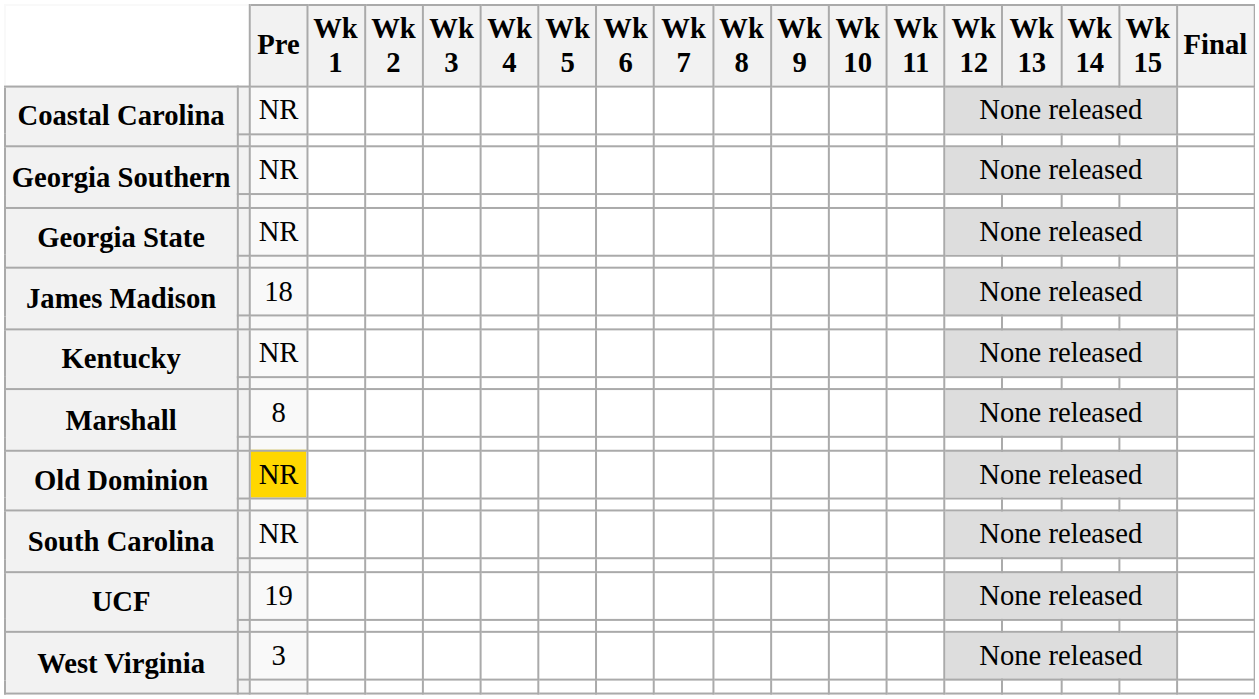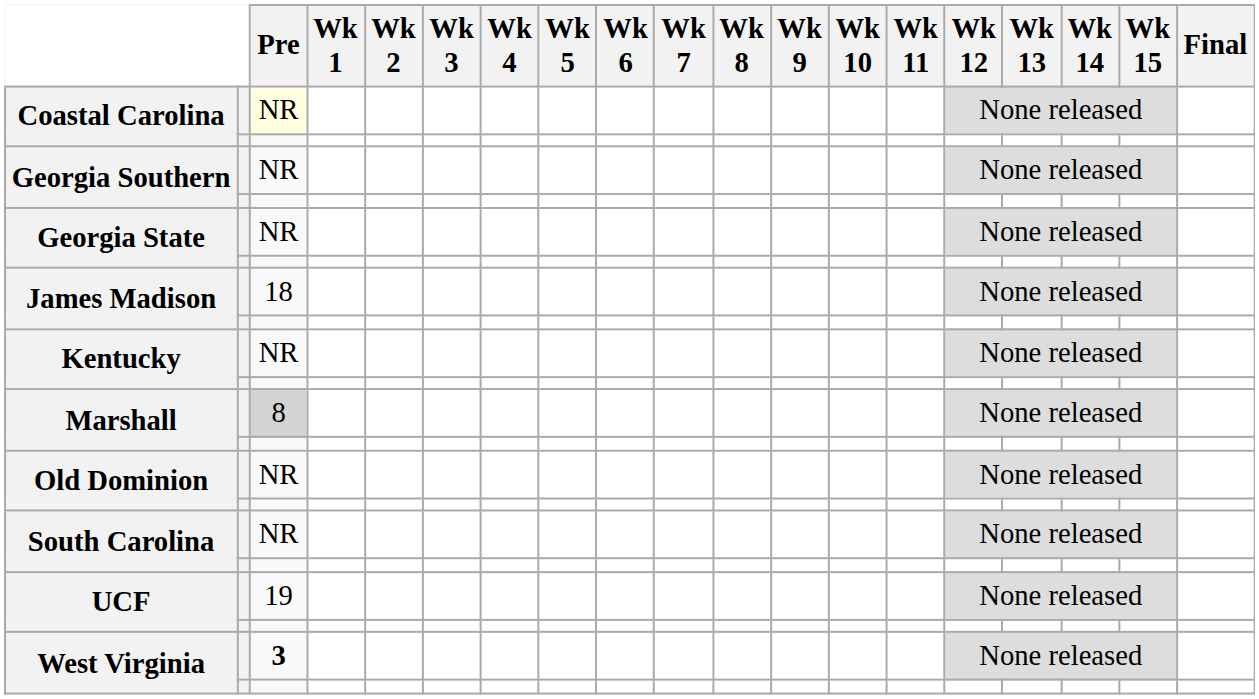(279, 109) no background -> (279, 109) lightyellow background
(279, 413) no background -> (279, 413) lightgrey background
(279, 473) gold background -> (279, 473) no background
(279, 655) normal -> (279, 655) bold
